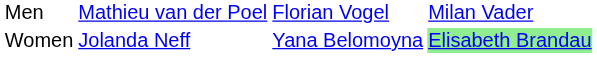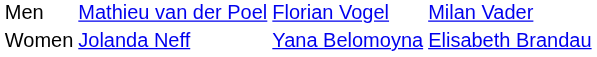(510, 40) lightgreen background -> (510, 40) no background
